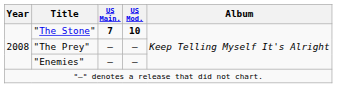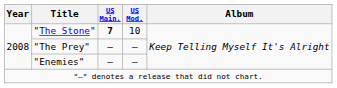(135, 31) bold -> (135, 31) normal
